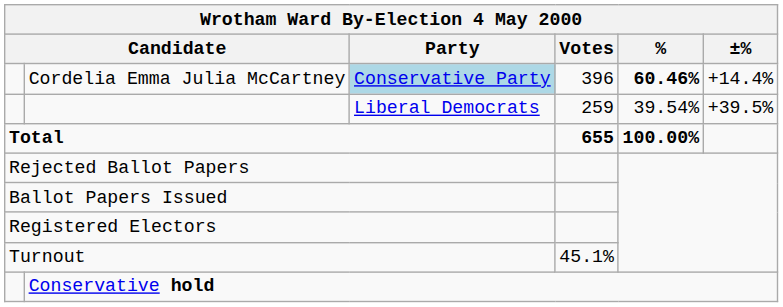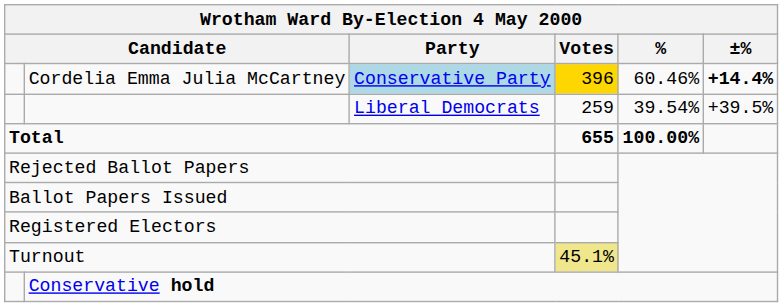(598, 79) no background -> (598, 79) gold background
(666, 79) bold -> (666, 79) normal
(740, 79) normal -> (740, 79) bold
(587, 257) no background -> (587, 257) khaki background
